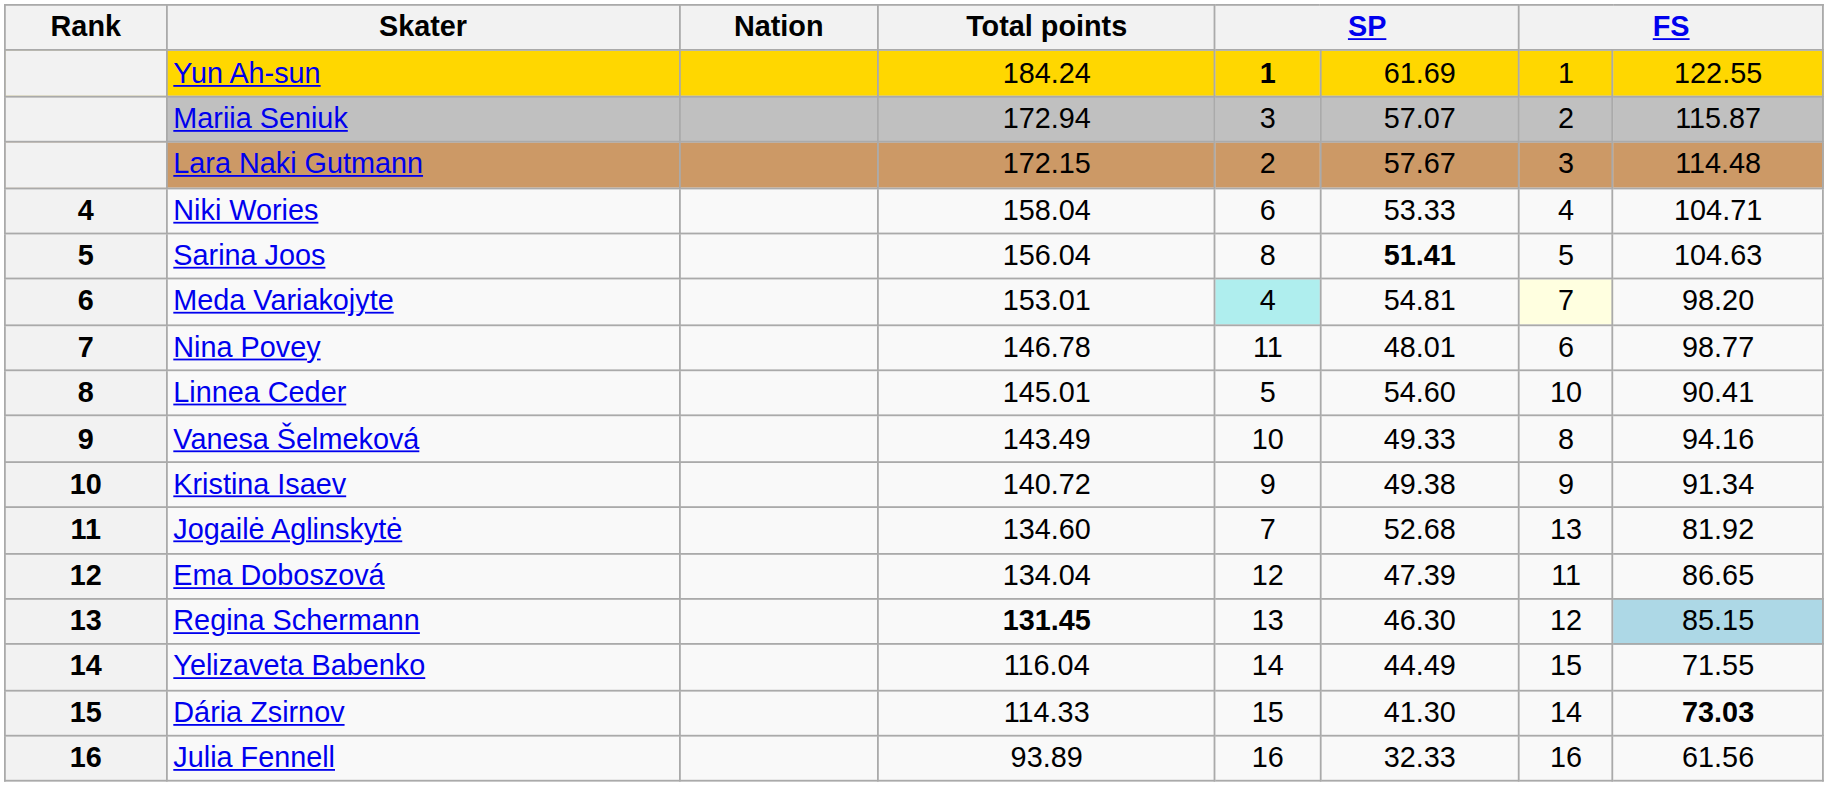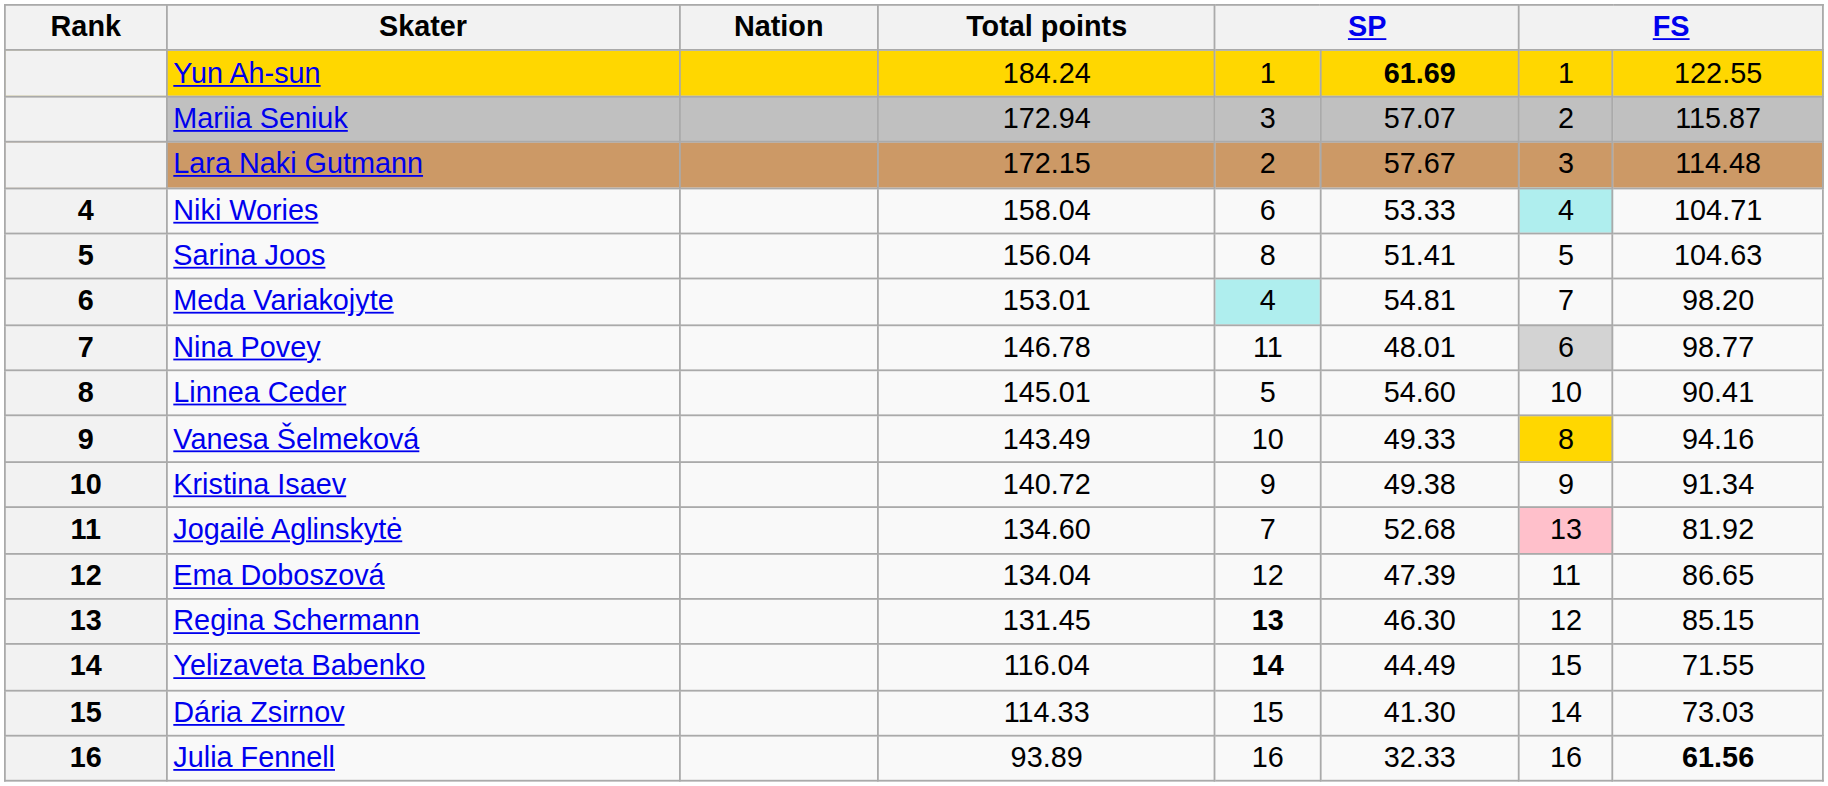(1268, 73) bold -> (1268, 73) normal
(1420, 73) normal -> (1420, 73) bold
(1566, 210) no background -> (1566, 210) paleturquoise background
(1420, 255) bold -> (1420, 255) normal
(1566, 301) lightyellow background -> (1566, 301) no background
(1566, 347) no background -> (1566, 347) lightgrey background
(1566, 438) no background -> (1566, 438) gold background
(1566, 529) no background -> (1566, 529) pink background
(1047, 621) bold -> (1047, 621) normal
(1268, 621) normal -> (1268, 621) bold
(1718, 621) lightblue background -> (1718, 621) no background
(1268, 666) normal -> (1268, 666) bold
(1718, 712) bold -> (1718, 712) normal
(1718, 758) normal -> (1718, 758) bold
